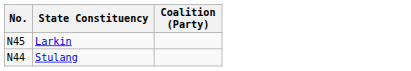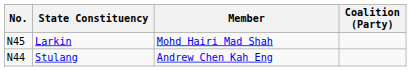+ column: (247, 19)
